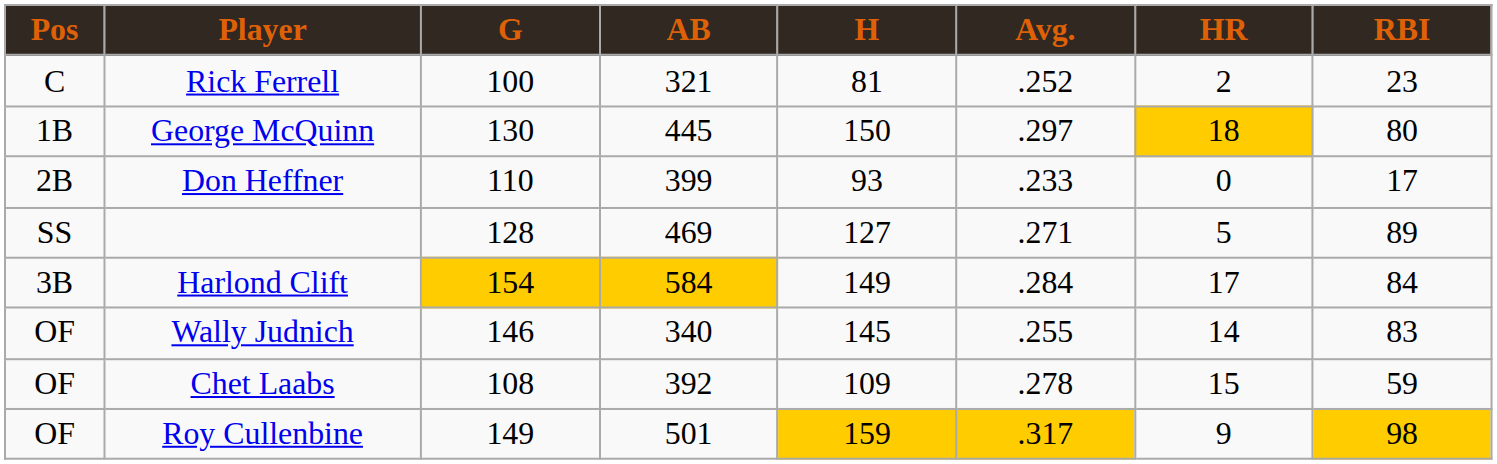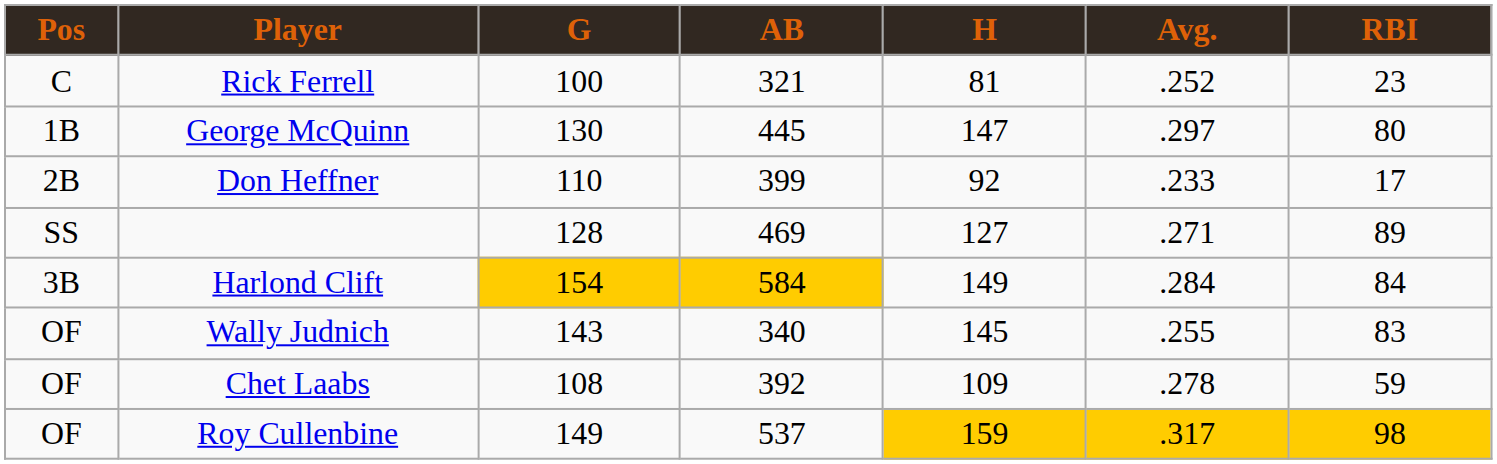- column: (1224, 29)
(867, 130) 150 -> (985, 130) 147
(867, 181) 93 -> (985, 181) 92
(510, 332) 146 -> (579, 332) 143
(689, 433) 501 -> (782, 433) 537
